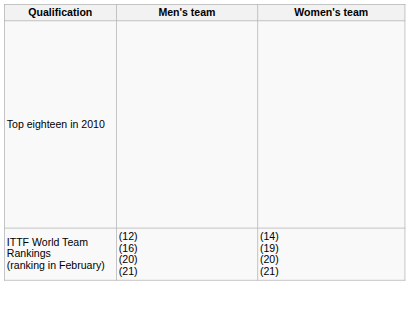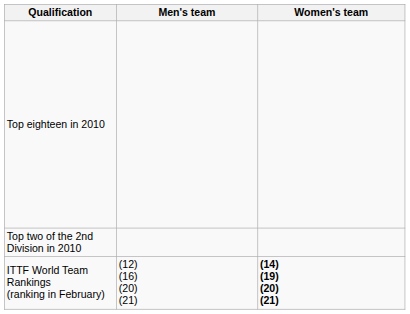+ row: (50, 242)
(269, 254) normal -> (269, 282) bold
